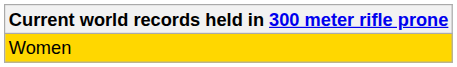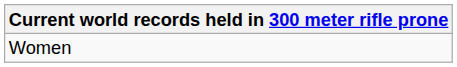(40, 48) gold background -> (40, 48) no background
